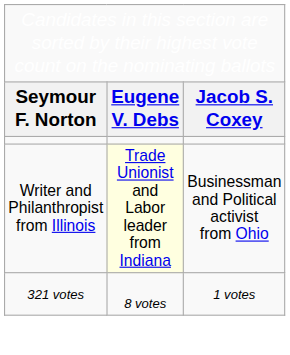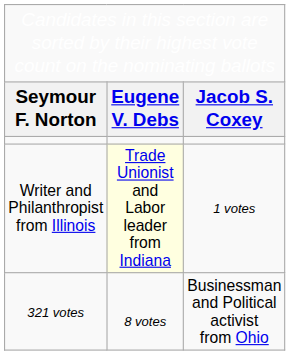(234, 209) Businessman and Political activist from Ohio -> (234, 209) 1 votes
(234, 295) 1 votes -> (234, 312) Businessman and Political activist from Ohio
